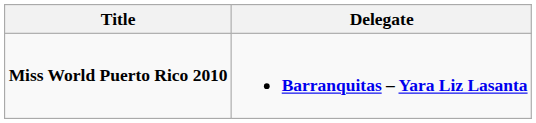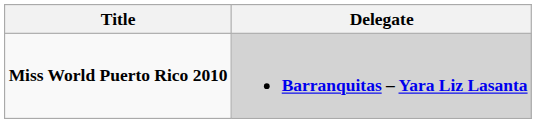(382, 86) no background -> (382, 86) lightgrey background
